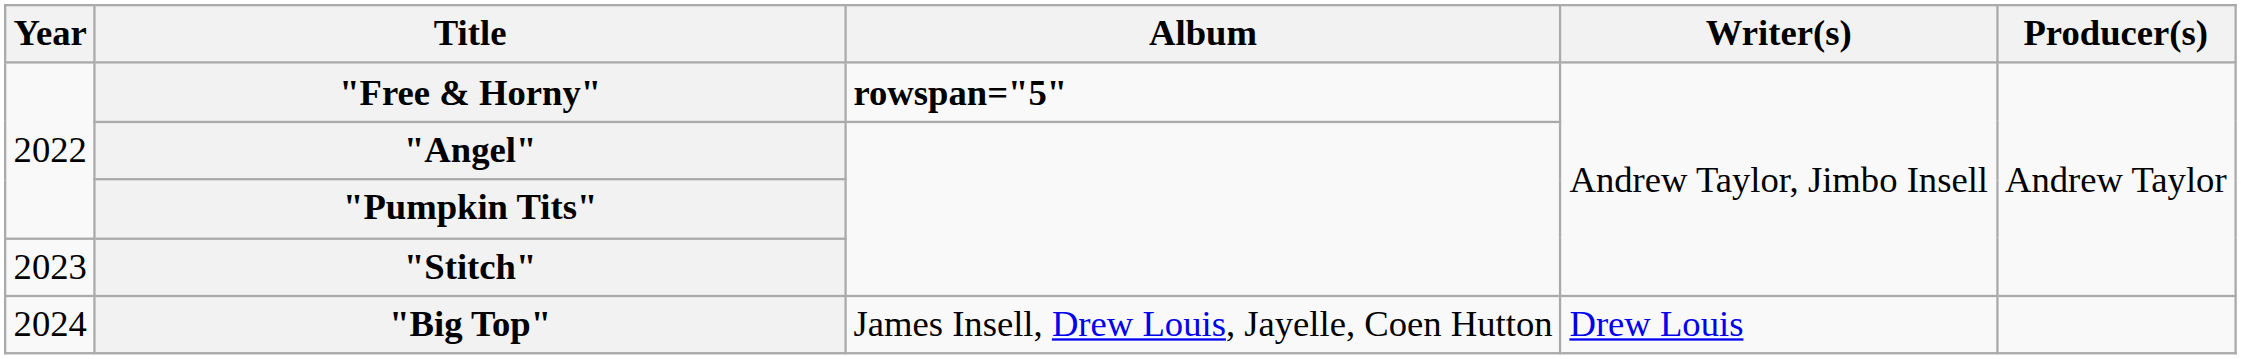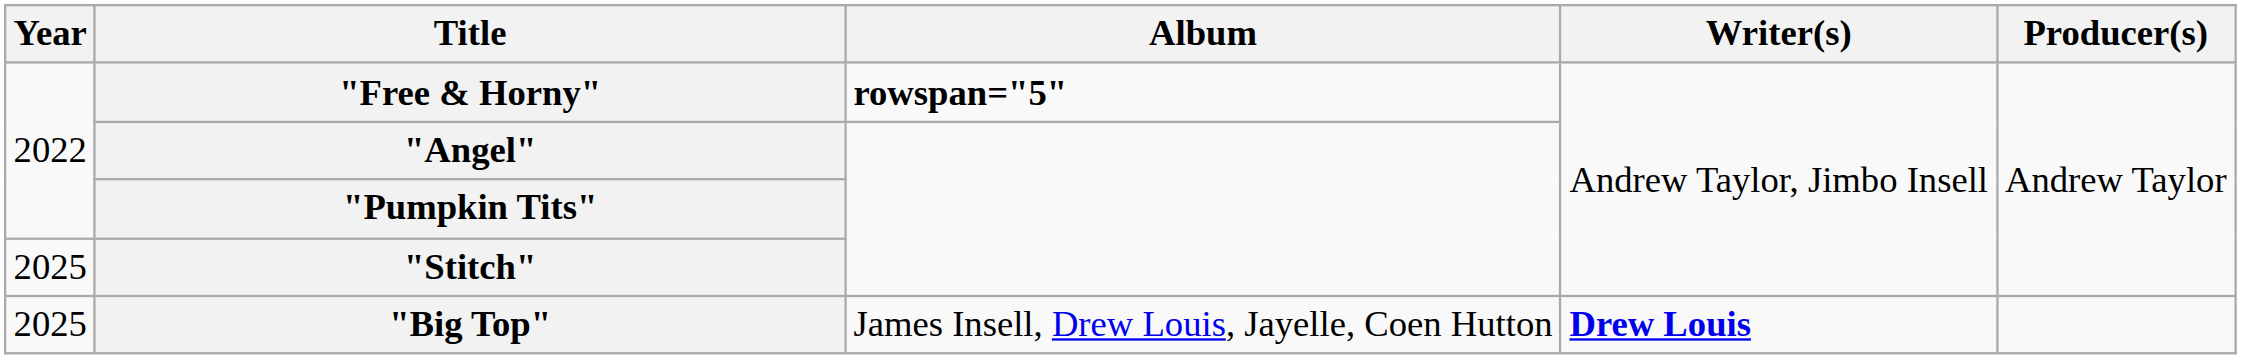(50, 265) 2023 -> (50, 265) 2025
(50, 324) 2024 -> (50, 324) 2025
(1656, 324) normal -> (1660, 324) bold
